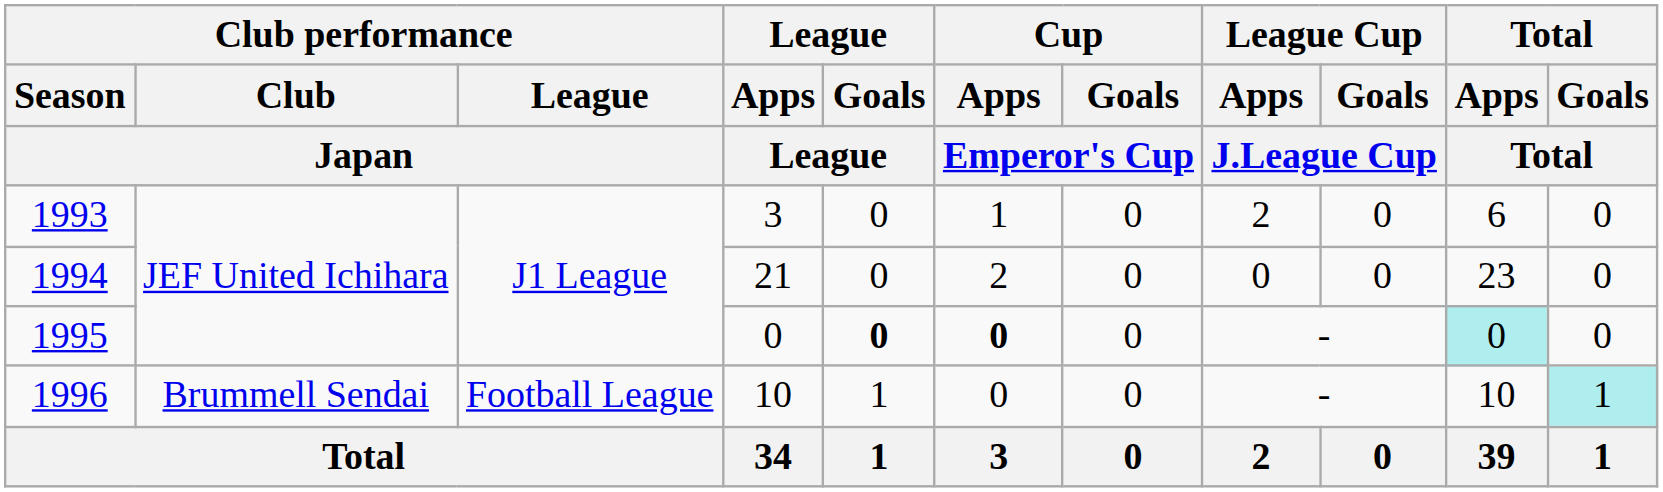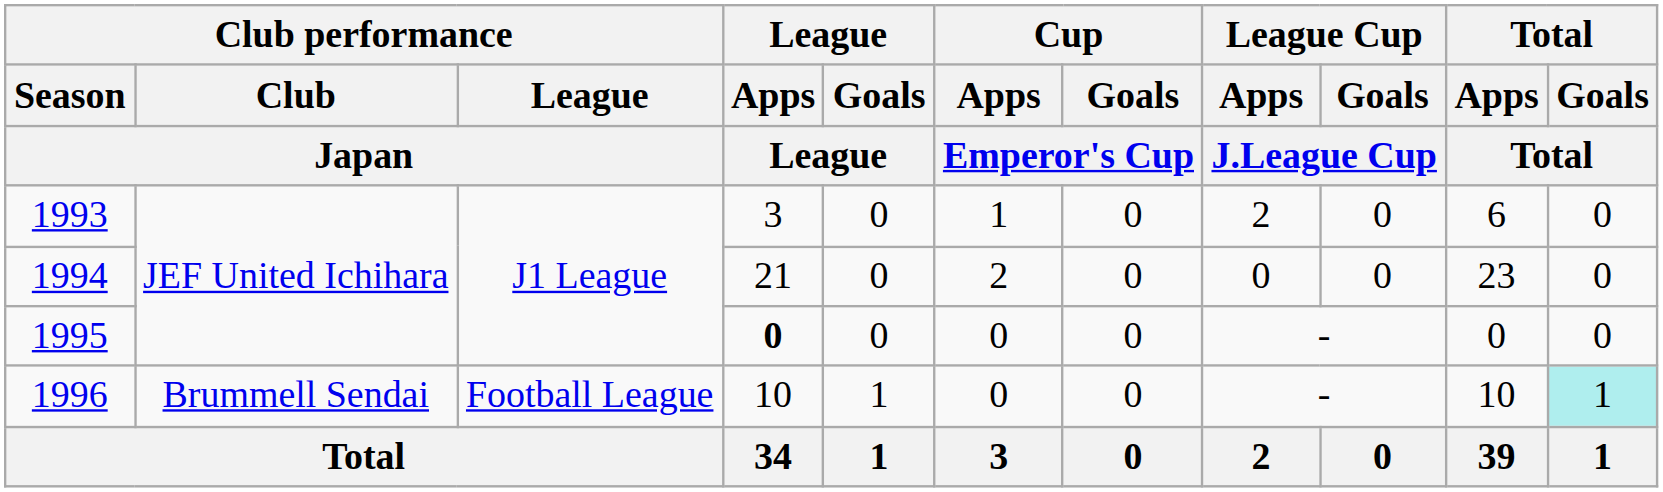(773, 335) normal -> (773, 335) bold
(879, 335) bold -> (879, 335) normal
(999, 335) bold -> (999, 335) normal
(1497, 335) paleturquoise background -> (1497, 335) no background
